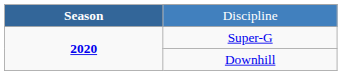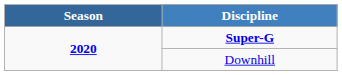(250, 15) normal -> (250, 15) bold
(250, 37) normal -> (250, 37) bold
